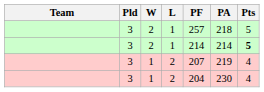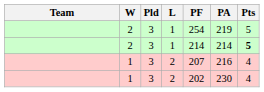columns swapped: (130, 12) <-> (151, 12)
(197, 29) 257 -> (197, 29) 254
(224, 29) 218 -> (224, 29) 219
(224, 62) 219 -> (224, 62) 216
(197, 78) 204 -> (197, 78) 202
